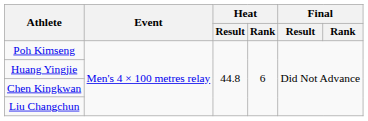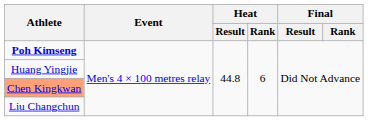(44, 50) normal -> (44, 50) bold
(44, 88) no background -> (44, 88) lightsalmon background
